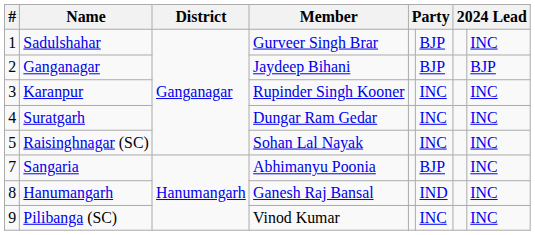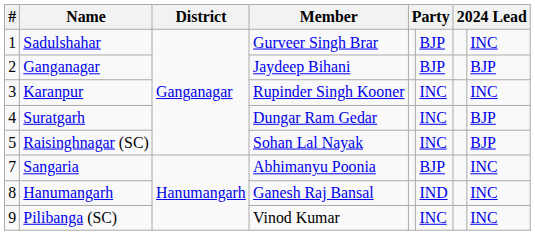(484, 117) INC -> (483, 117) BJP
(484, 142) INC -> (483, 142) BJP
